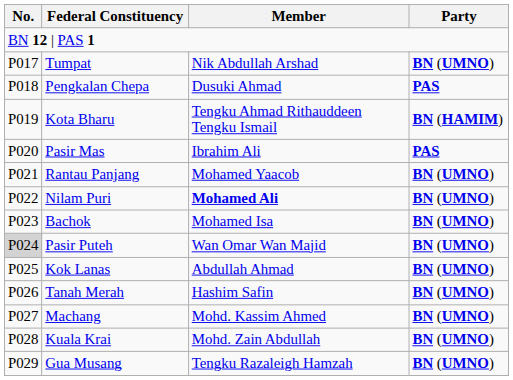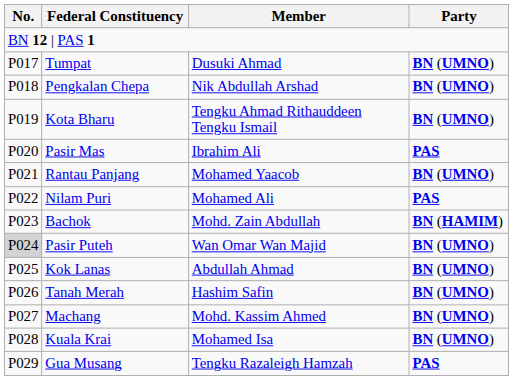(255, 63) Nik Abdullah Arshad -> (237, 63) Dusuki Ahmad
(237, 87) Dusuki Ahmad -> (255, 87) Nik Abdullah Arshad
(426, 87) PAS -> (453, 87) BN (UMNO)
(458, 119) BN (HAMIM) -> (453, 119) BN (UMNO)
(235, 198) bold -> (233, 198) normal
(453, 198) BN (UMNO) -> (426, 198) PAS
(232, 221) Mohamed Isa -> (256, 221) Mohd. Zain Abdullah
(453, 221) BN (UMNO) -> (458, 221) BN (HAMIM)
(256, 339) Mohd. Zain Abdullah -> (232, 339) Mohamed Isa
(453, 363) BN (UMNO) -> (426, 363) PAS
